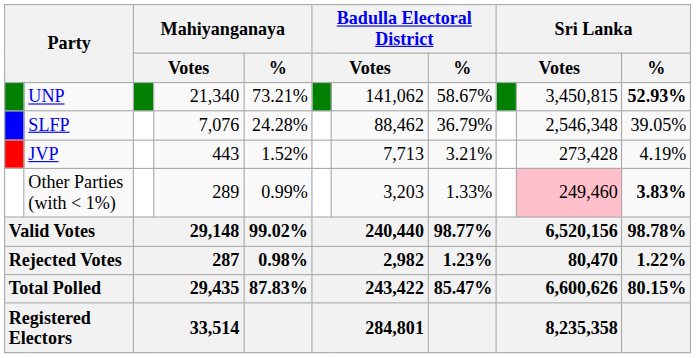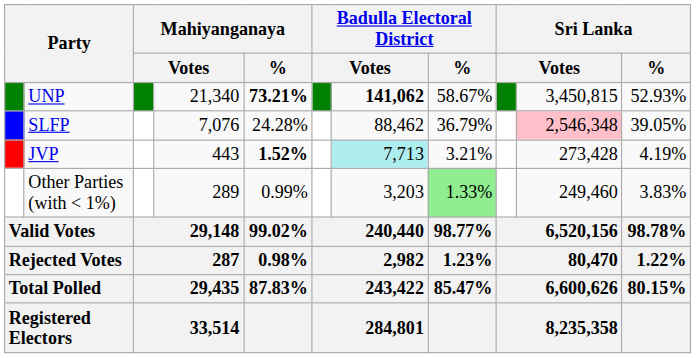(280, 96) normal -> (278, 96) bold
(395, 96) normal -> (395, 96) bold
(657, 96) bold -> (658, 96) normal
(582, 125) no background -> (582, 125) pink background
(285, 153) normal -> (283, 153) bold
(404, 153) no background -> (404, 153) paleturquoise background
(469, 192) no background -> (469, 192) lightgreen background
(588, 192) pink background -> (588, 192) no background
(661, 192) bold -> (663, 192) normal
